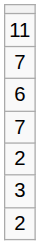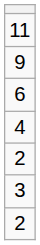(20, 62) 7 -> (20, 62) 9
(20, 126) 7 -> (20, 126) 4
